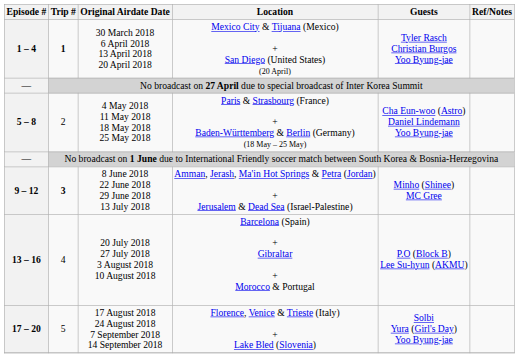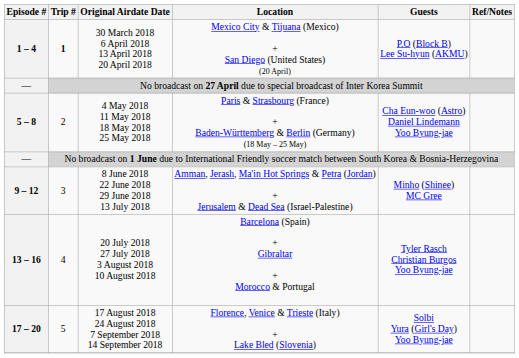(424, 48) Tyler Rasch Christian Burgos Yoo Byung-jae -> (424, 48) P.O (Block B) Lee Su-hyun (AKMU)
(63, 190) bold -> (63, 190) normal
(424, 260) P.O (Block B) Lee Su-hyun (AKMU) -> (424, 260) Tyler Rasch Christian Burgos Yoo Byung-jae
